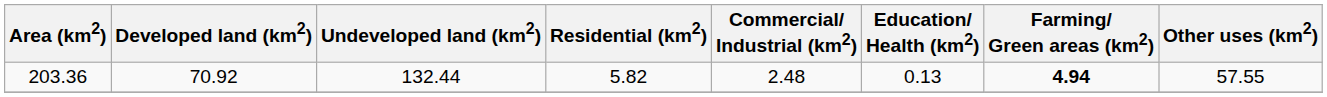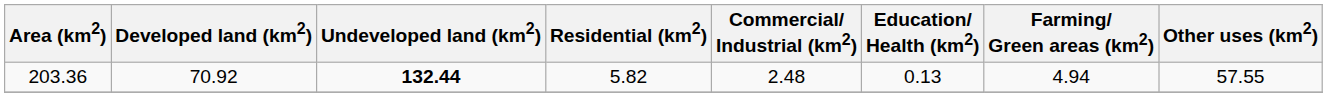(431, 76) normal -> (431, 76) bold
(1071, 76) bold -> (1071, 76) normal
